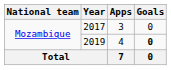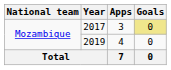(150, 27) no background -> (150, 27) khaki background
(150, 42) bold -> (150, 42) normal
